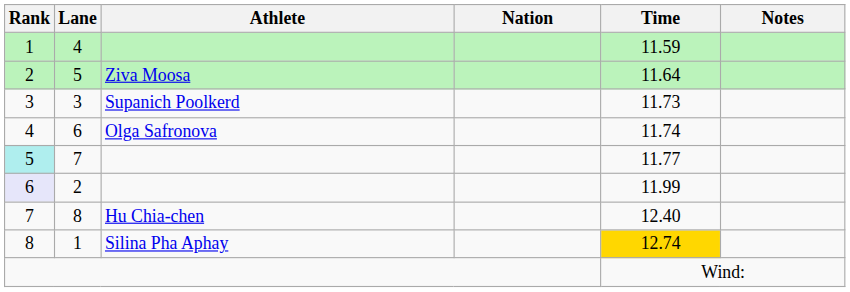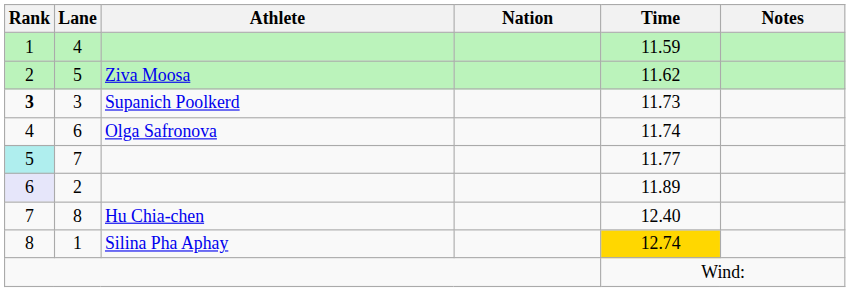(661, 74) 11.64 -> (661, 74) 11.62
(29, 103) normal -> (29, 103) bold
(661, 187) 11.99 -> (661, 187) 11.89
